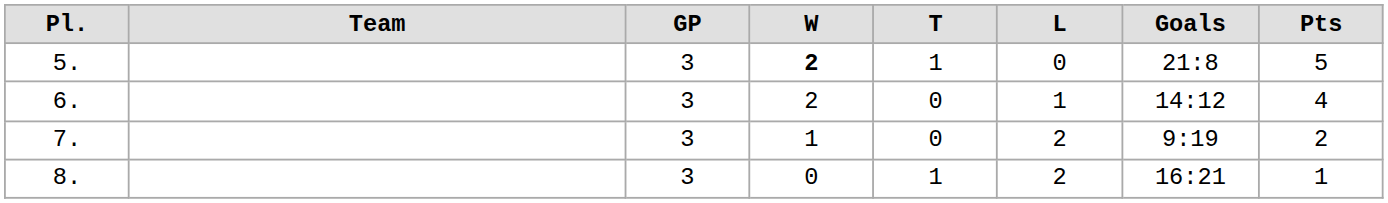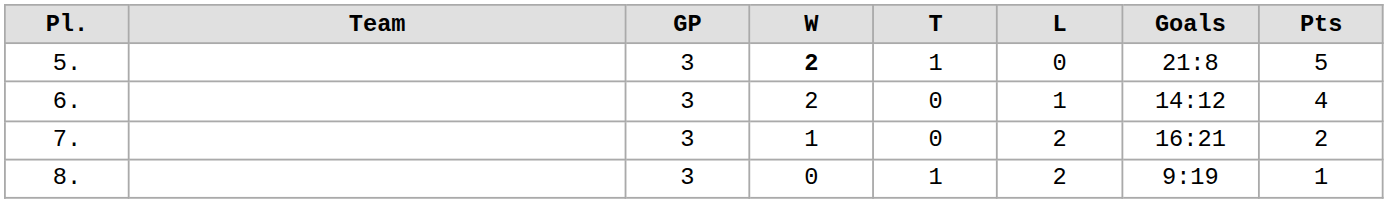(1190, 140) 9:19 -> (1190, 140) 16:21
(1190, 178) 16:21 -> (1190, 178) 9:19
